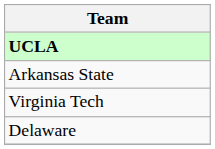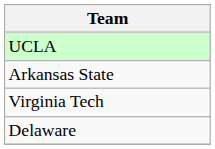(34, 46) bold -> (33, 46) normal
